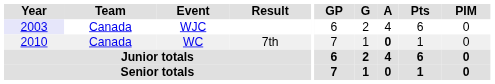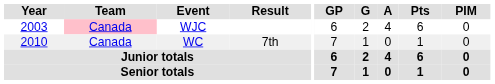(34, 26) lavender background -> (34, 26) no background
(110, 26) no background -> (110, 26) pink background
(388, 42) bold -> (388, 42) normal
